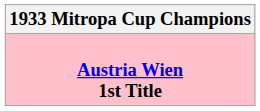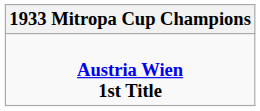(130, 79) pink background -> (130, 79) no background
